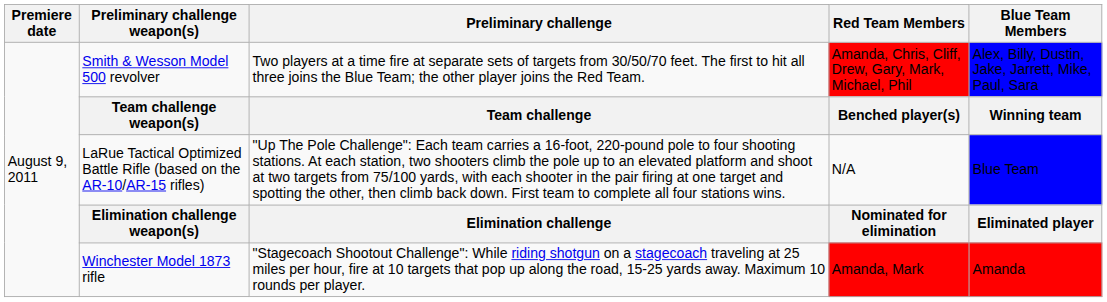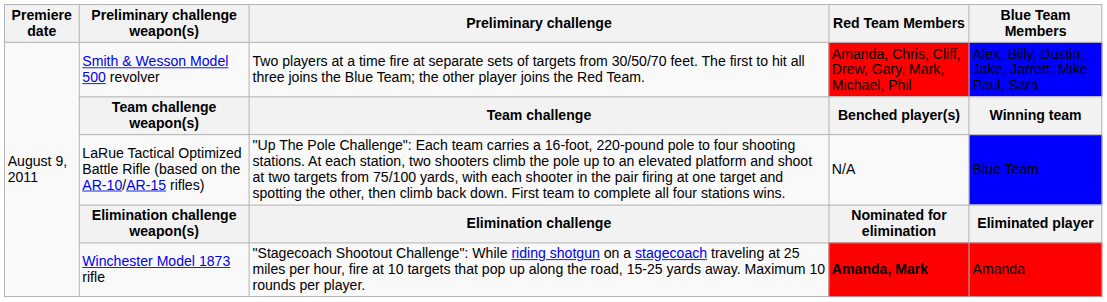(878, 269) normal -> (880, 269) bold
